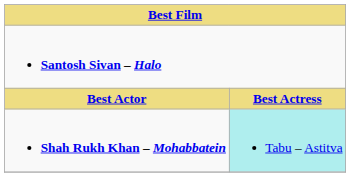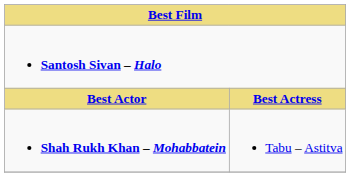(287, 148) paleturquoise background -> (287, 148) no background
